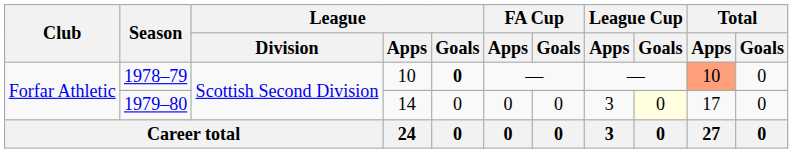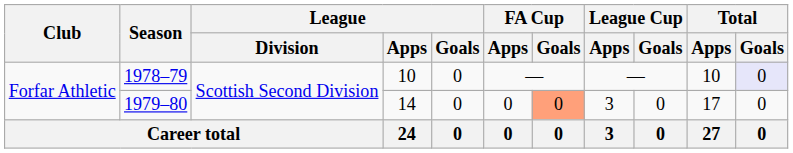(457, 76) bold -> (457, 76) normal
(711, 76) lightsalmon background -> (711, 76) no background
(762, 76) no background -> (762, 76) lavender background
(558, 104) no background -> (558, 104) lightsalmon background
(660, 104) lightyellow background -> (660, 104) no background
